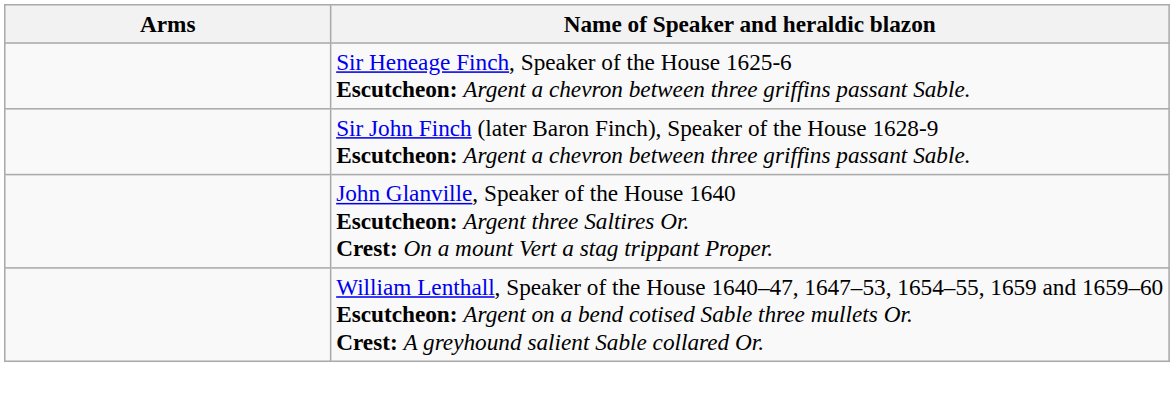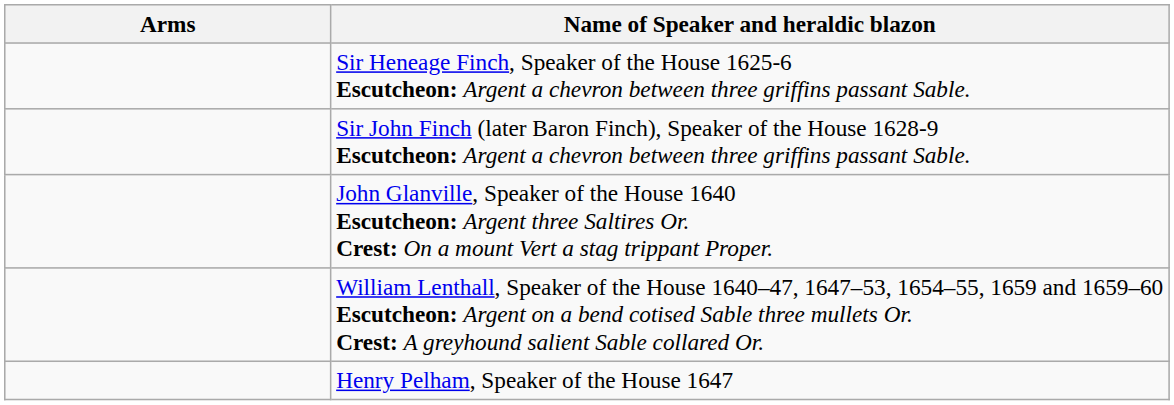+ row: (535, 380)
